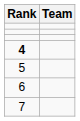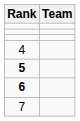(22, 49) bold -> (22, 49) normal
(22, 68) normal -> (22, 68) bold
(22, 87) normal -> (22, 87) bold
